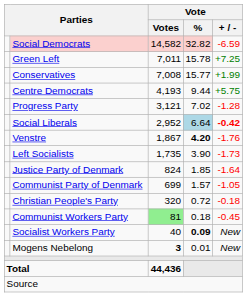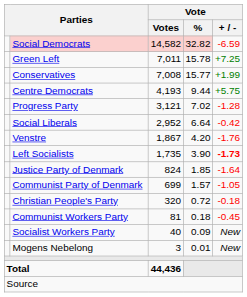(201, 122) lightblue background -> (201, 122) no background
(229, 122) bold -> (229, 122) normal
(201, 138) bold -> (201, 138) normal
(229, 153) normal -> (229, 153) bold
(175, 216) lightgreen background -> (175, 216) no background
(201, 232) bold -> (201, 232) normal
(178, 248) bold -> (178, 248) normal
